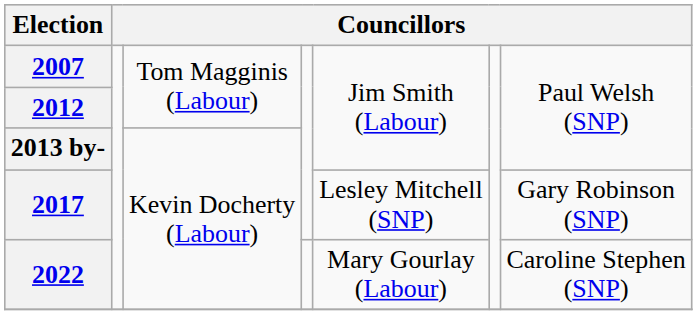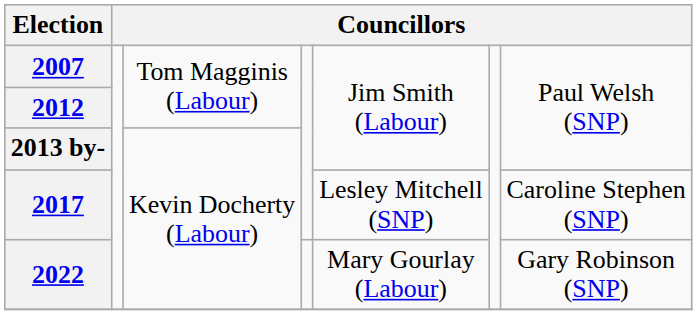(596, 204) Gary Robinson (SNP) -> (596, 204) Caroline Stephen (SNP)
(596, 274) Caroline Stephen (SNP) -> (596, 274) Gary Robinson (SNP)
